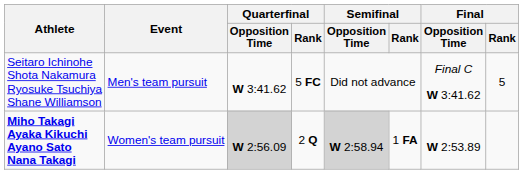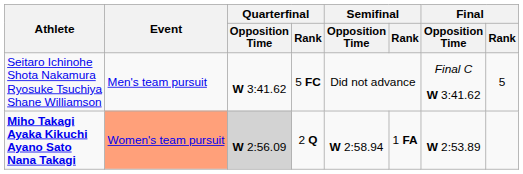(166, 140) no background -> (166, 140) lightsalmon background
(356, 147) lightgrey background -> (356, 147) no background
